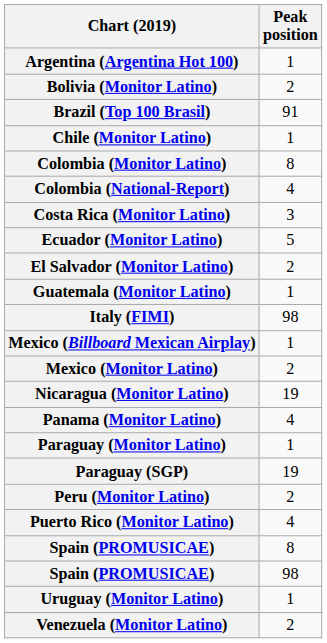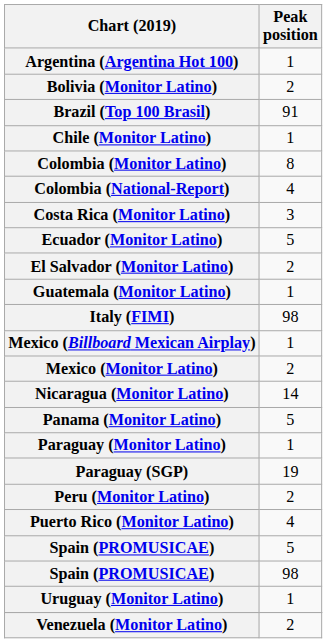(290, 394) 19 -> (290, 394) 14
(290, 419) 4 -> (290, 419) 5
(290, 548) 8 -> (290, 548) 5
